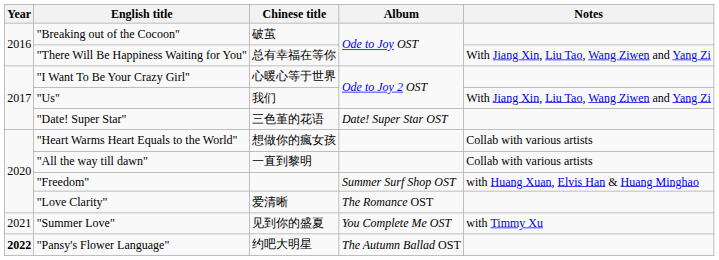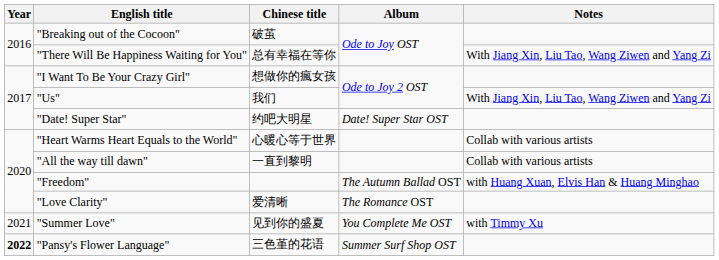(294, 76) 心暖心等于世界 -> (294, 76) 想做你的瘋女孩
(288, 118) 三色堇的花语 -> (282, 118) 约吧大明星
(294, 140) 想做你的瘋女孩 -> (294, 140) 心暖心等于世界
(399, 182) Summer Surf Shop OST -> (401, 182) The Autumn Ballad OST
(282, 244) 约吧大明星 -> (288, 244) 三色堇的花语
(401, 244) The Autumn Ballad OST -> (399, 244) Summer Surf Shop OST
